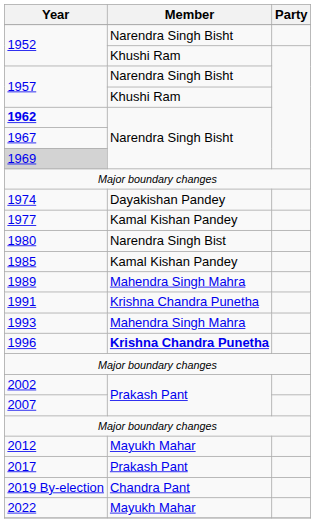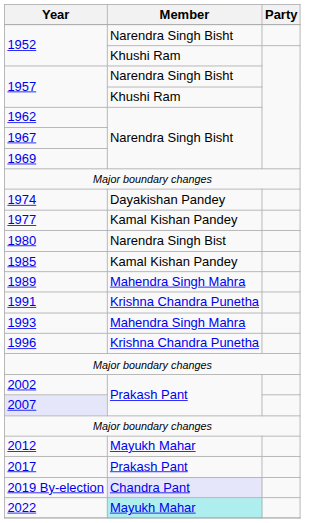(22, 117) bold -> (22, 117) normal
(22, 158) lightgrey background -> (22, 158) no background
(189, 343) bold -> (184, 343) normal
(22, 405) no background -> (22, 405) lavender background
(150, 487) no background -> (150, 487) lavender background
(153, 508) no background -> (153, 508) paleturquoise background
